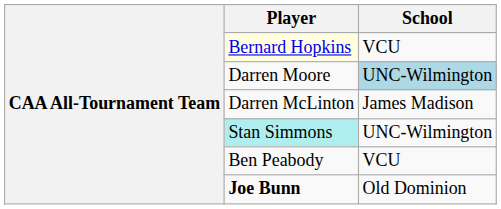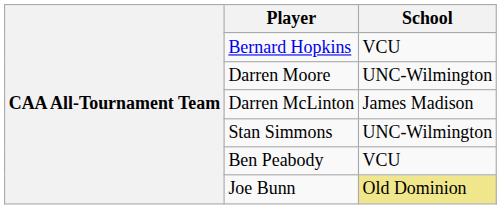(290, 47) lightyellow background -> (290, 47) no background
(427, 75) lightblue background -> (427, 75) no background
(280, 132) paleturquoise background -> (280, 132) no background
(264, 189) bold -> (262, 189) normal
(415, 189) no background -> (415, 189) khaki background
